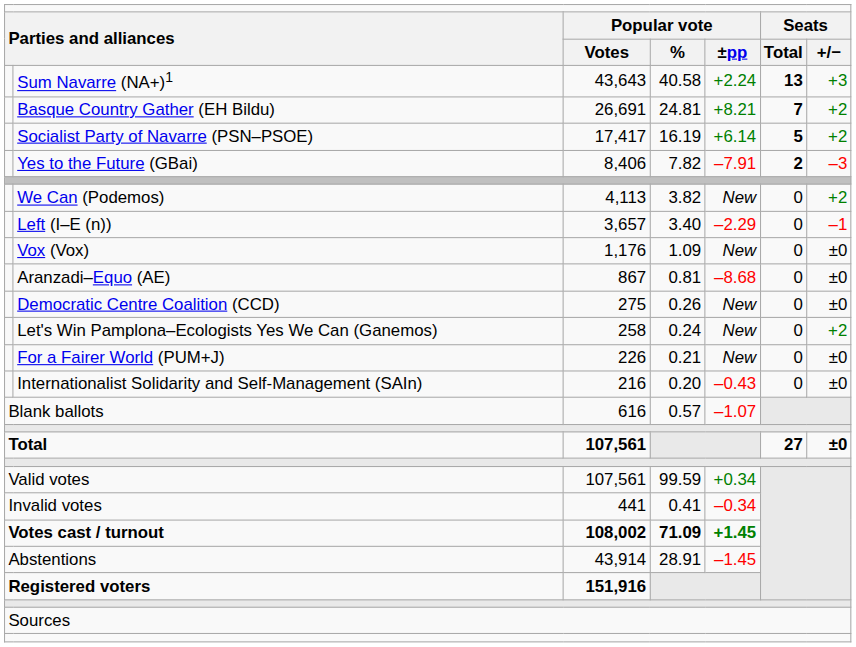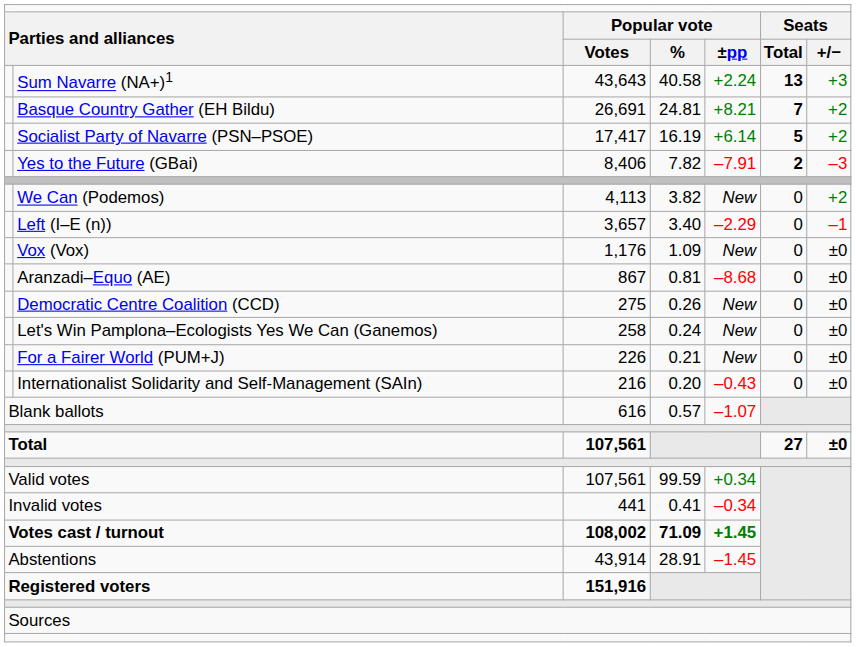(838, 330) +2 -> (838, 330) ±0
